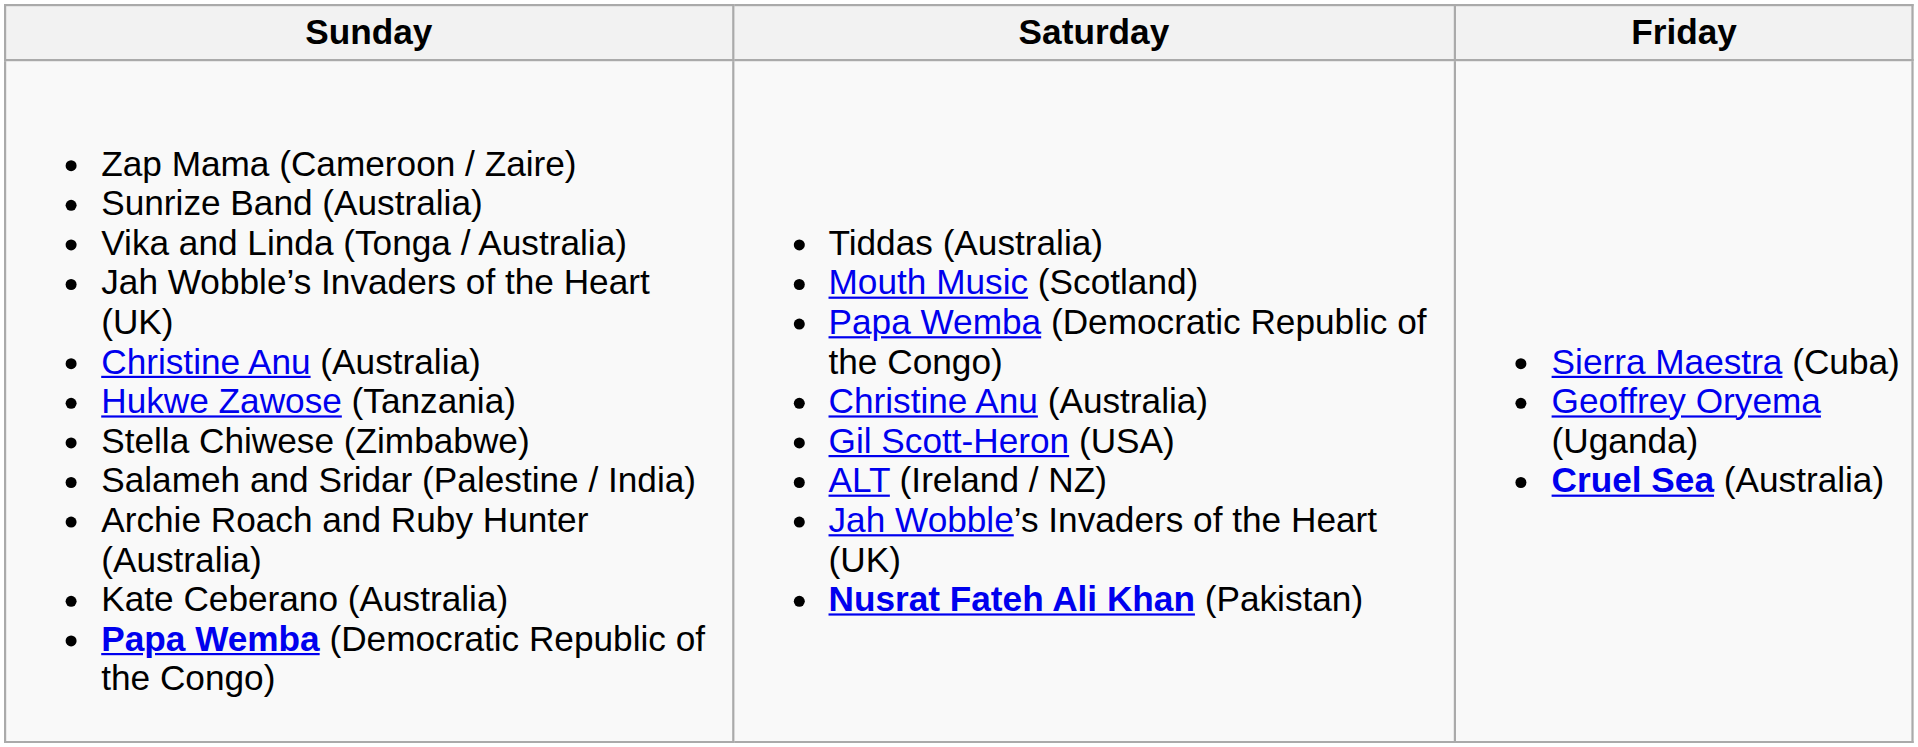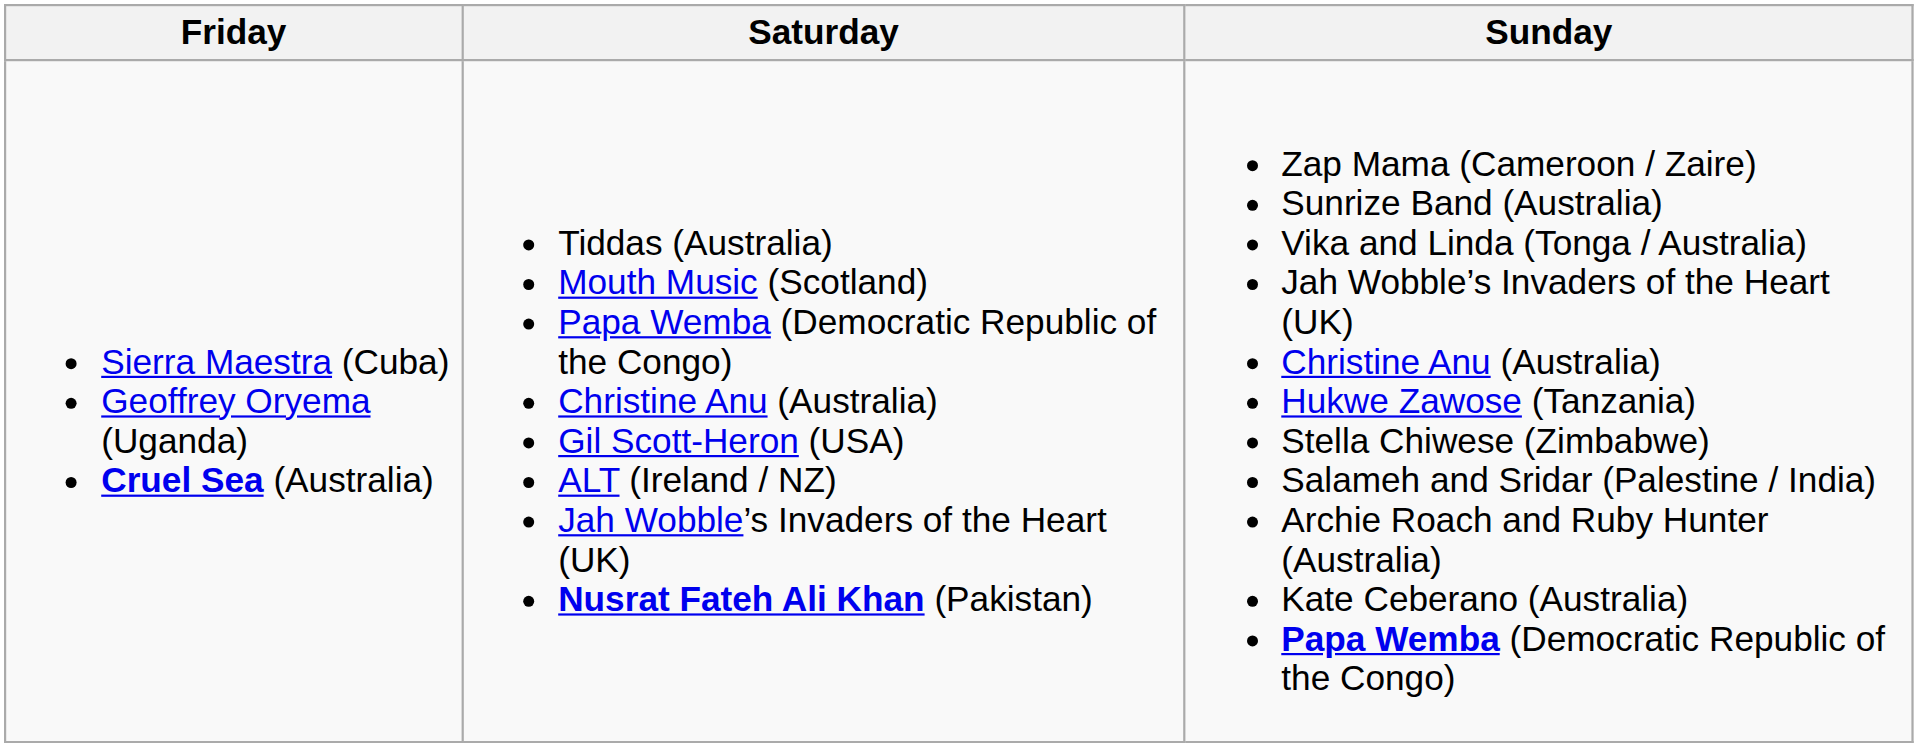columns swapped: (1684, 32) <-> (369, 32)
